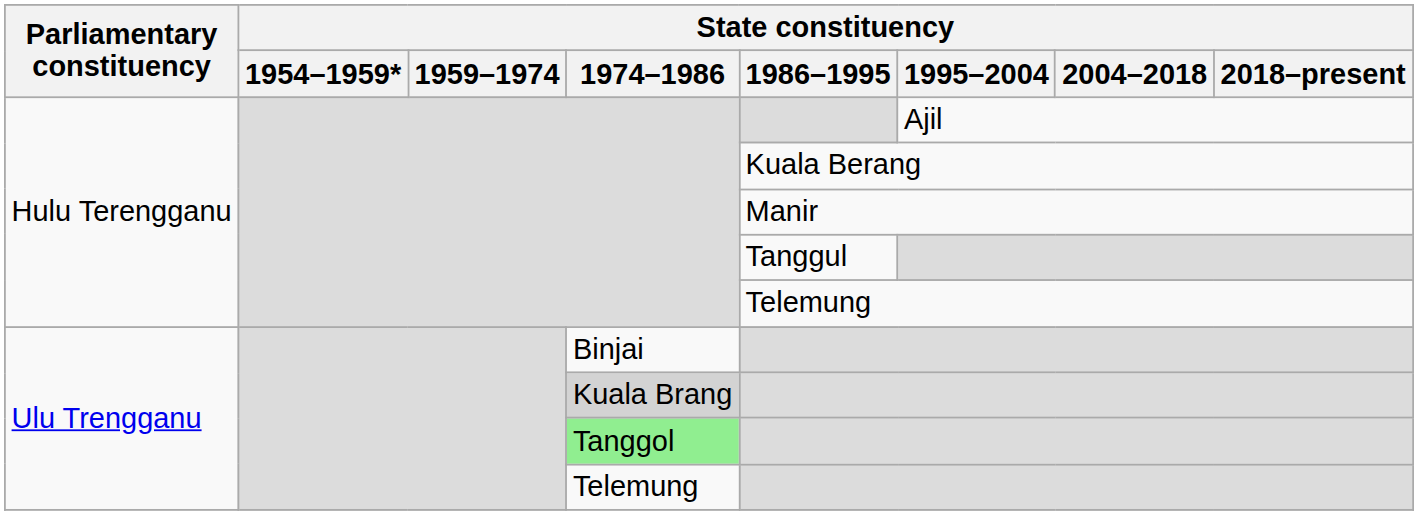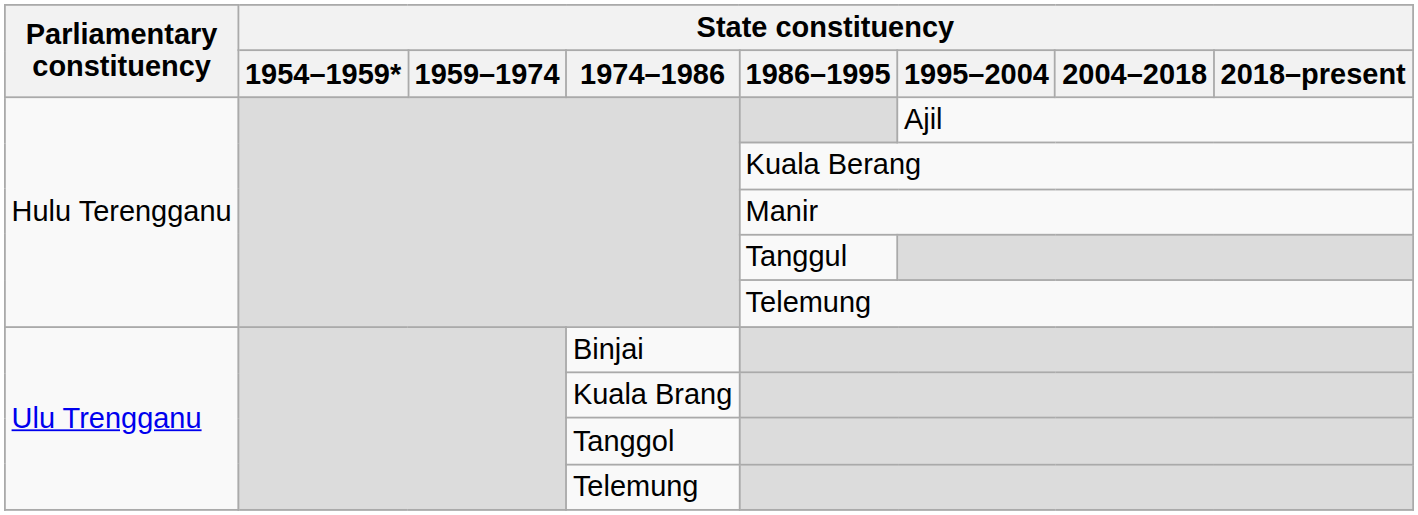(653, 394) lightgrey background -> (653, 394) no background
(624, 440) lightgreen background -> (624, 440) no background
